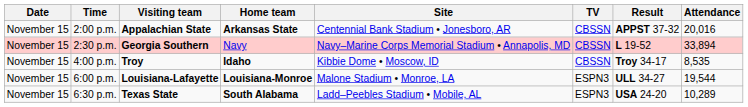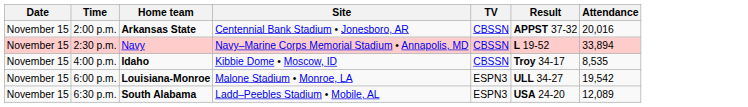- column: (170, 13)
(700, 78) 19,544 -> (598, 78) 19,542
(700, 95) 10,289 -> (598, 95) 12,089
